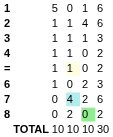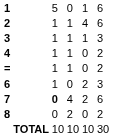(70, 69) lightyellow background -> (70, 69) no background
(55, 99) normal -> (55, 99) bold
(70, 99) paleturquoise background -> (70, 99) no background
(85, 114) lightgreen background -> (85, 114) no background
